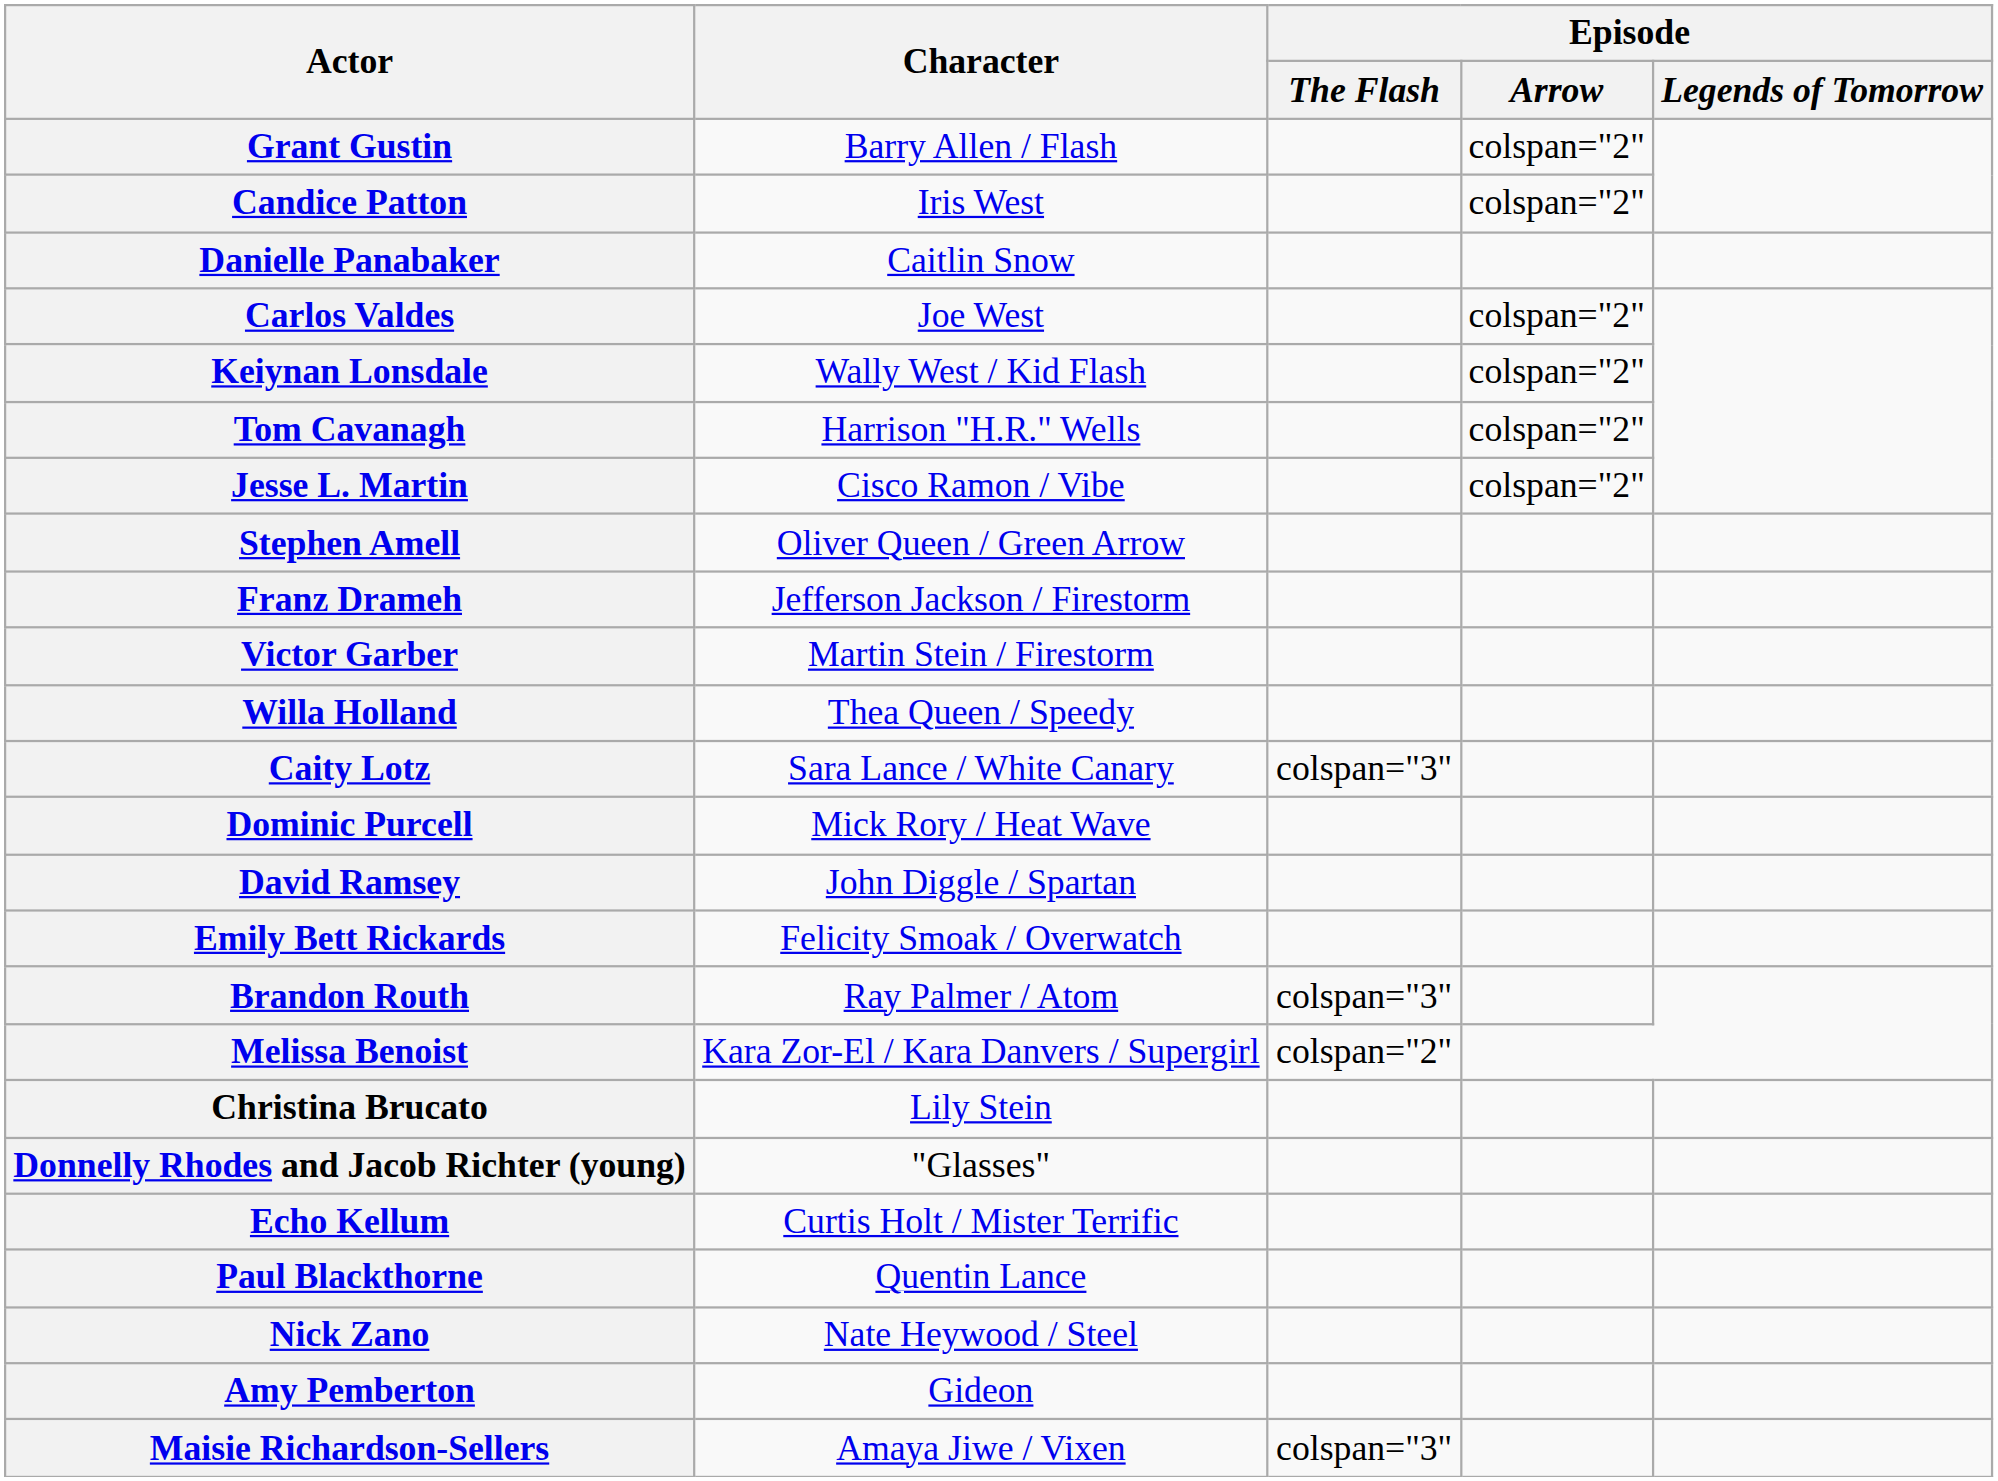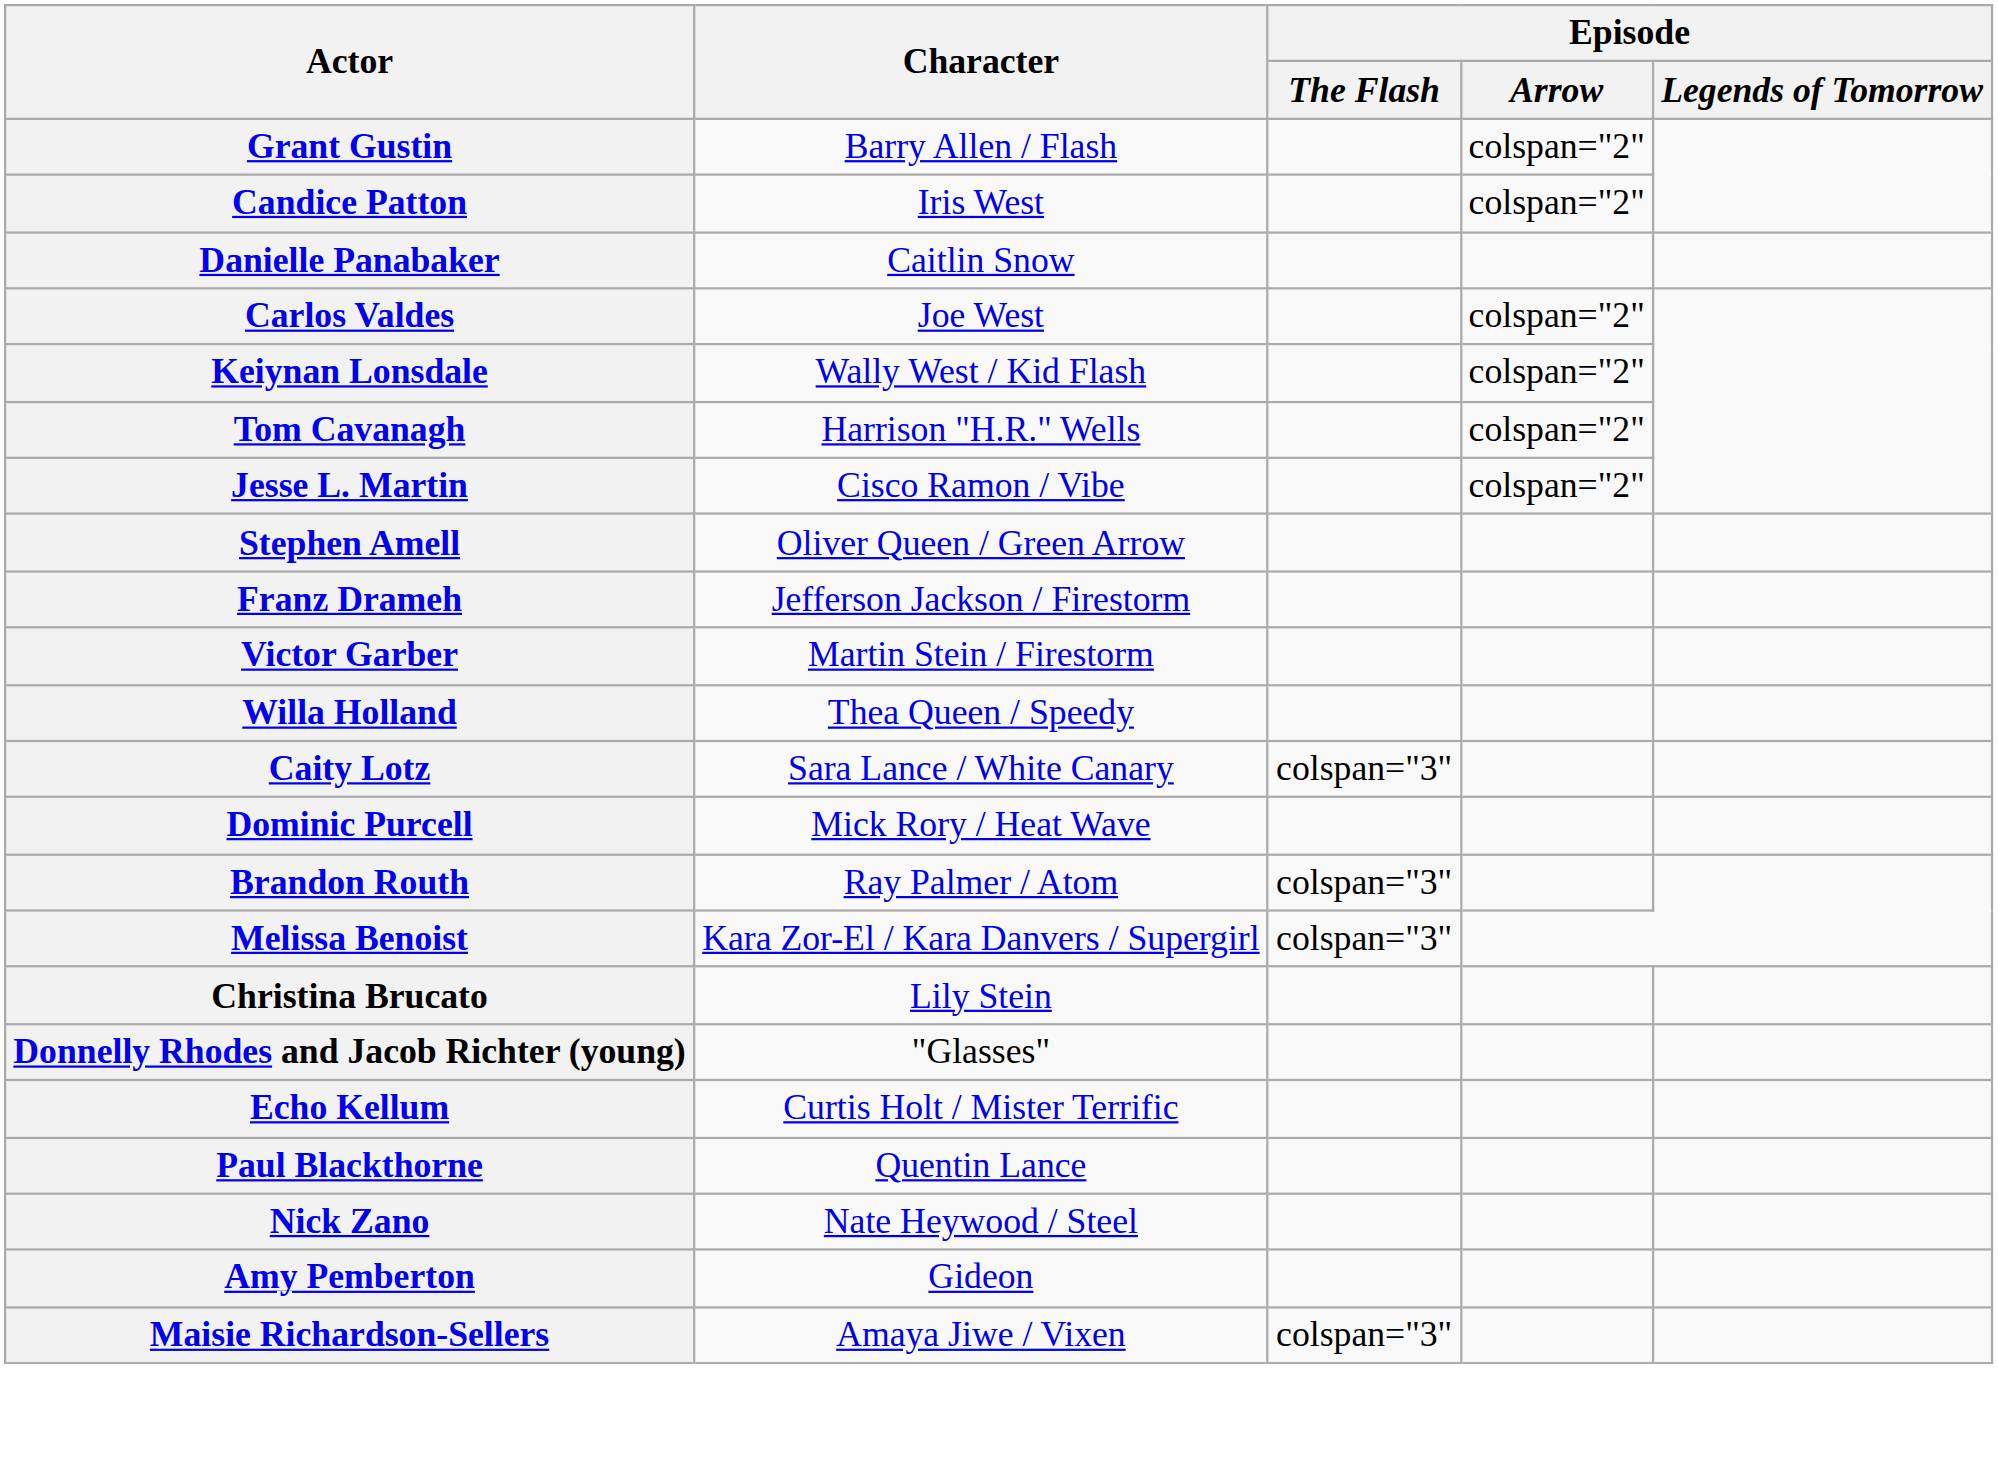- row: (350, 881)
- row: (350, 938)
(1364, 1051) colspan="2" -> (1364, 938) colspan="3"
